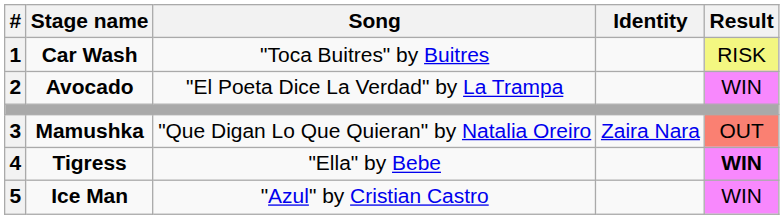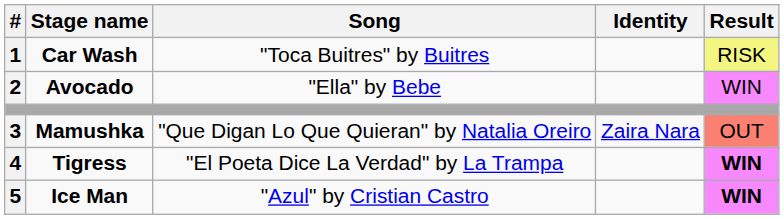(375, 87) "El Poeta Dice La Verdad" by La Trampa -> (375, 87) "Ella" by Bebe
(375, 163) "Ella" by Bebe -> (375, 163) "El Poeta Dice La Verdad" by La Trampa
(742, 196) normal -> (742, 196) bold
